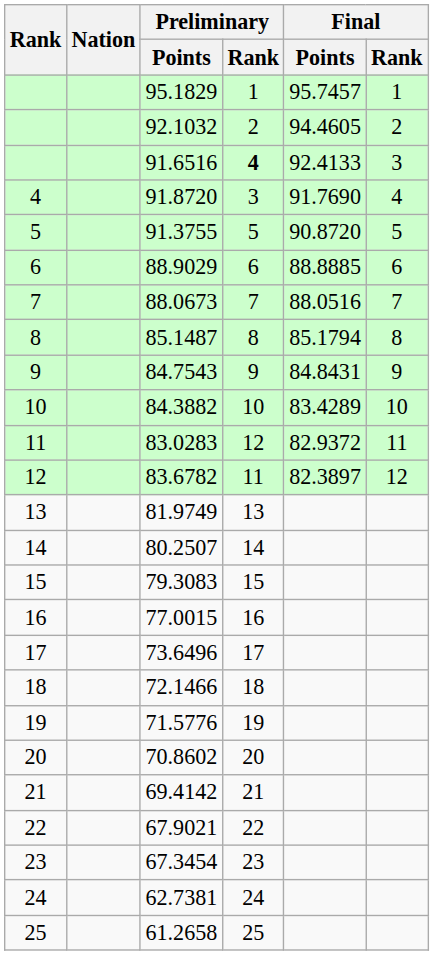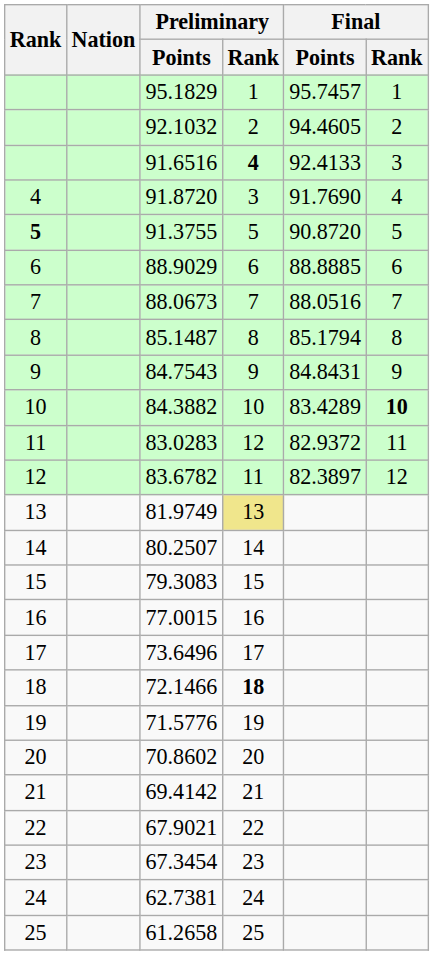(36, 232) normal -> (36, 232) bold
(397, 407) normal -> (397, 407) bold
(253, 512) no background -> (253, 512) khaki background
(253, 687) normal -> (253, 687) bold
